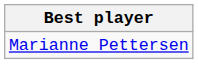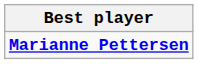(99, 45) normal -> (99, 45) bold
